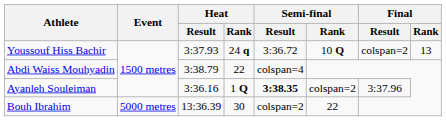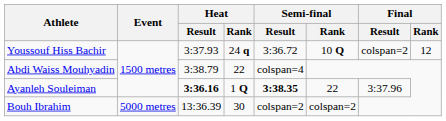(426, 50) 13 -> (426, 50) 12
(201, 88) normal -> (201, 88) bold
(332, 88) colspan=2 -> (332, 88) 22
(332, 107) 22 -> (332, 107) colspan=2
